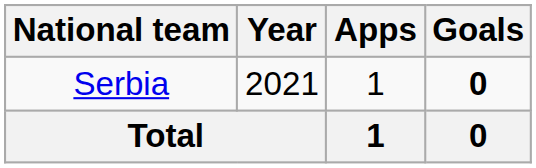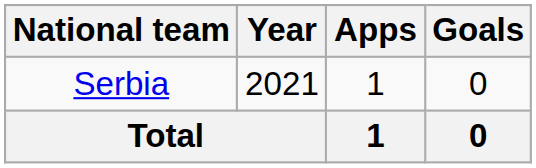(478, 83) bold -> (478, 83) normal
